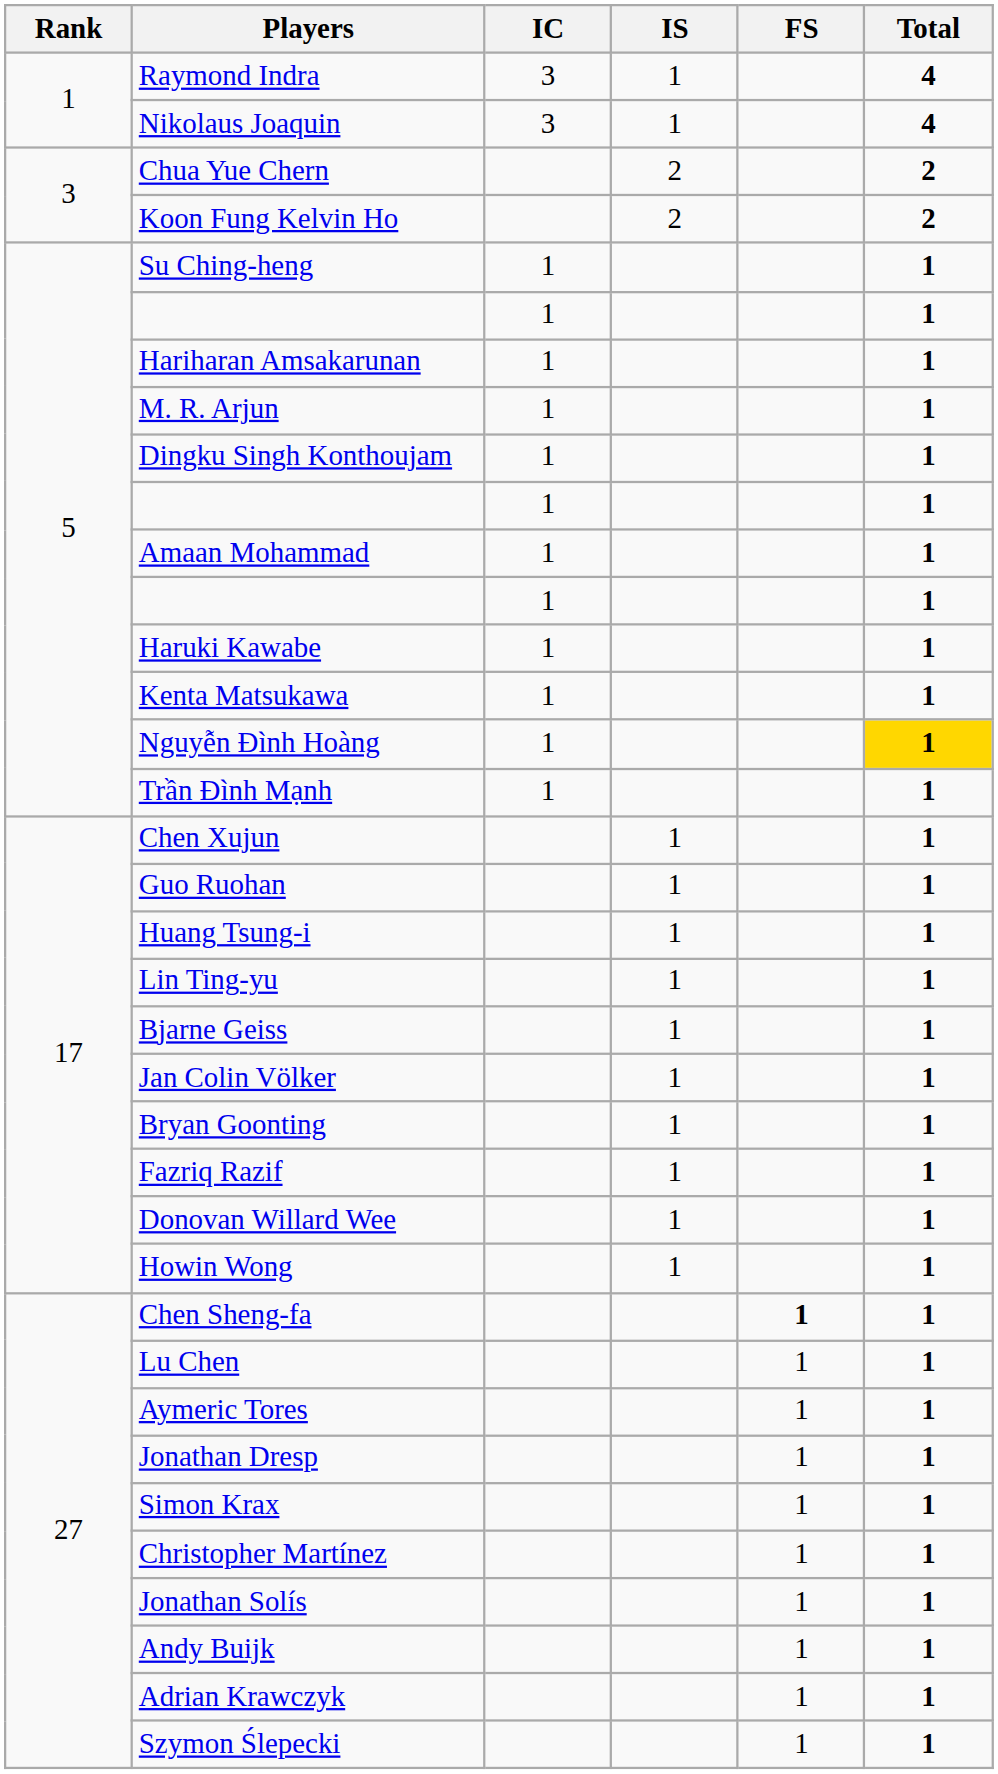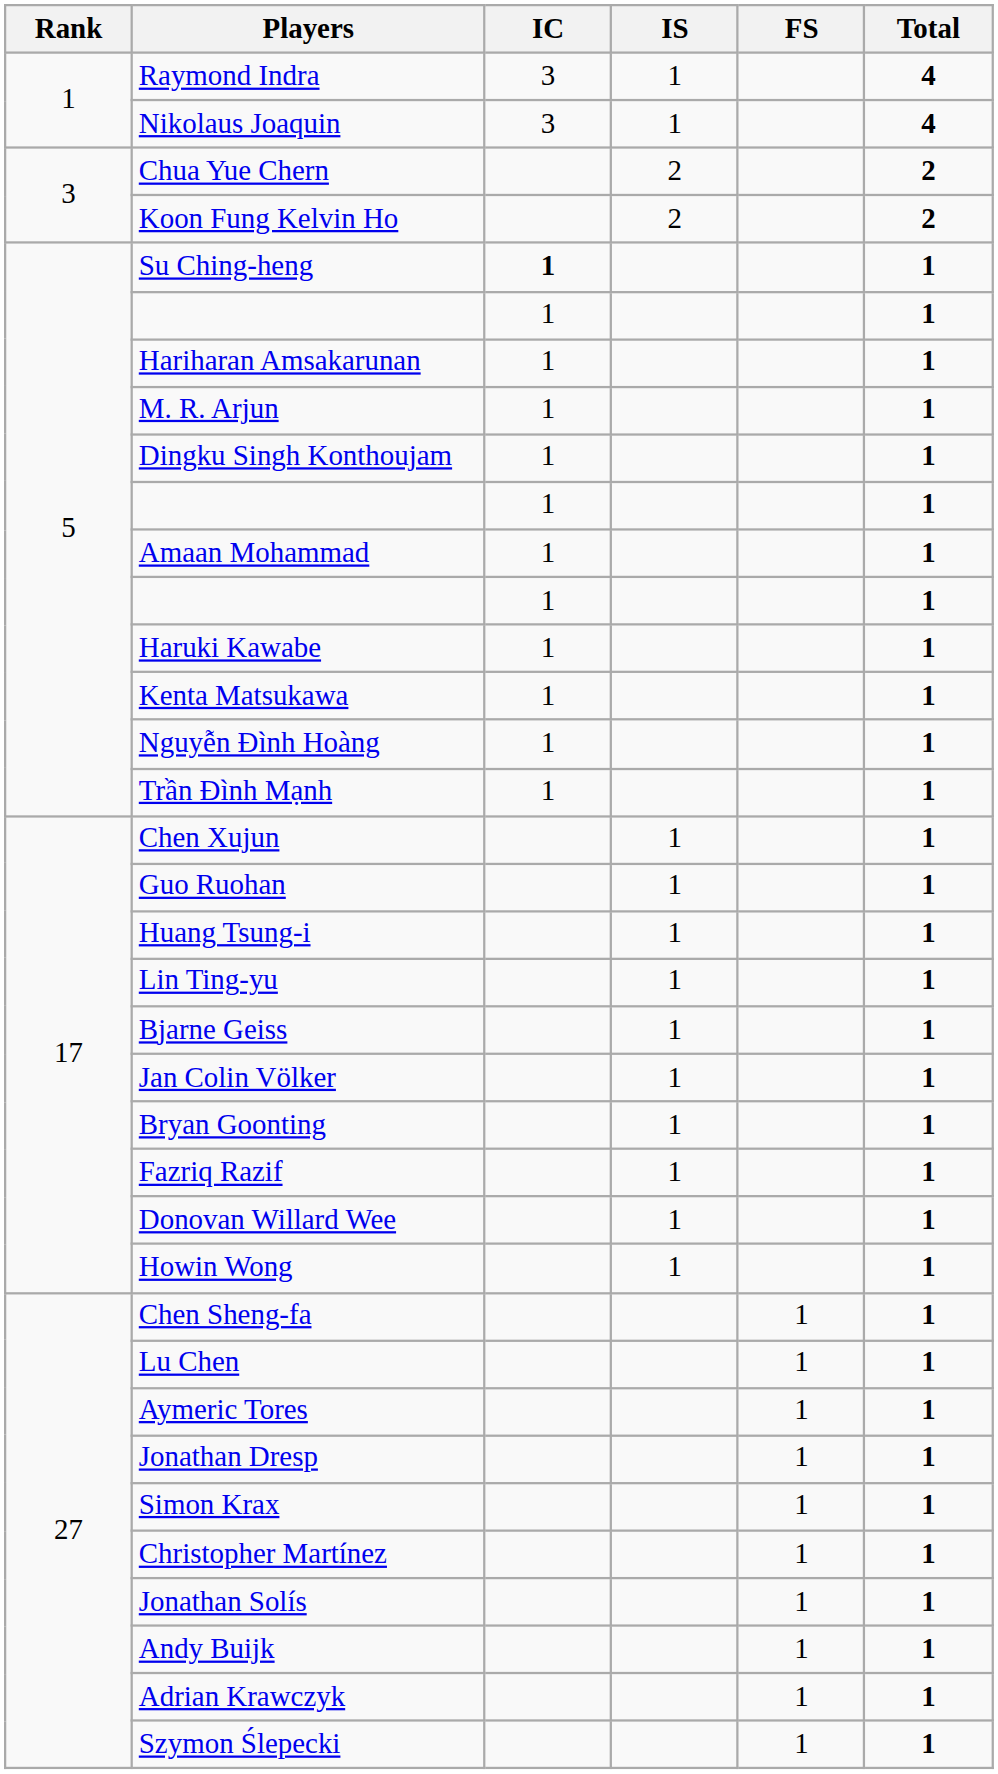(548, 266) normal -> (548, 266) bold
(928, 743) gold background -> (928, 743) no background
(802, 1315) bold -> (802, 1315) normal
